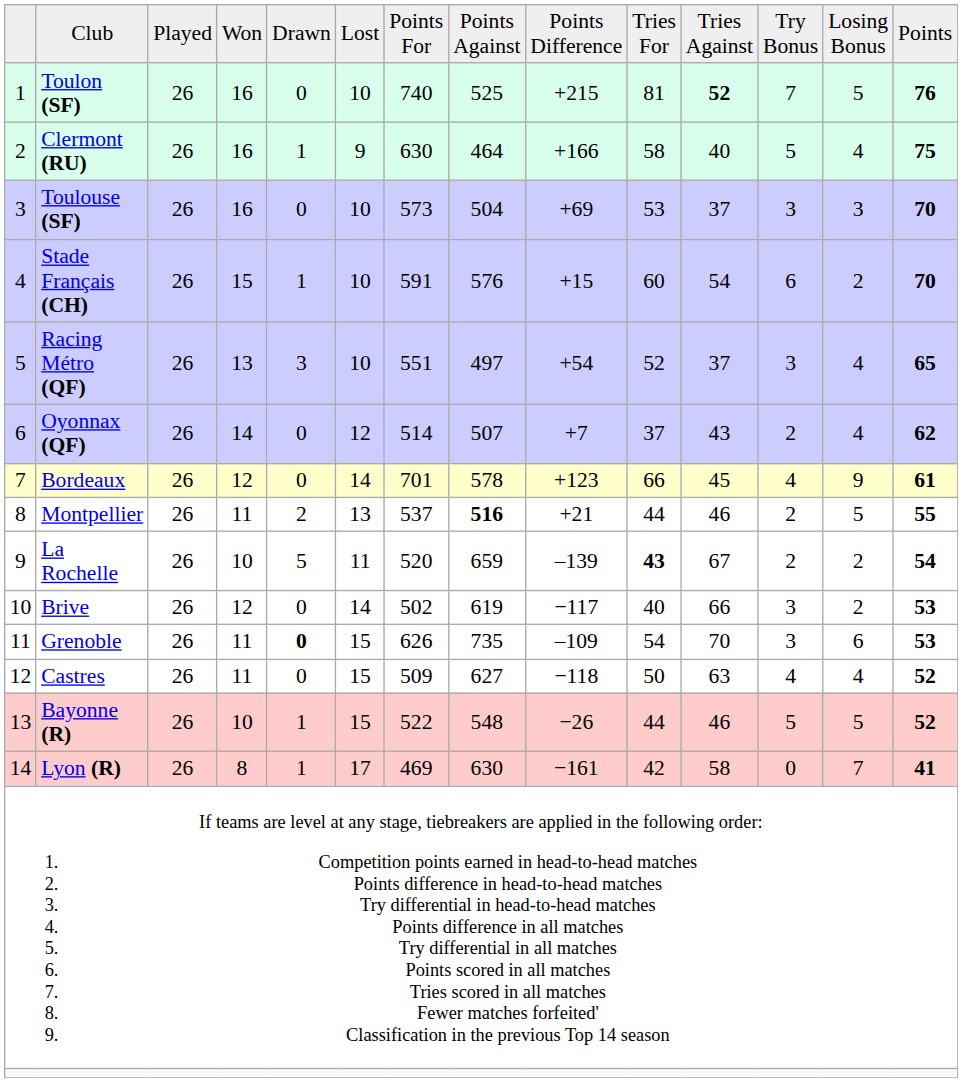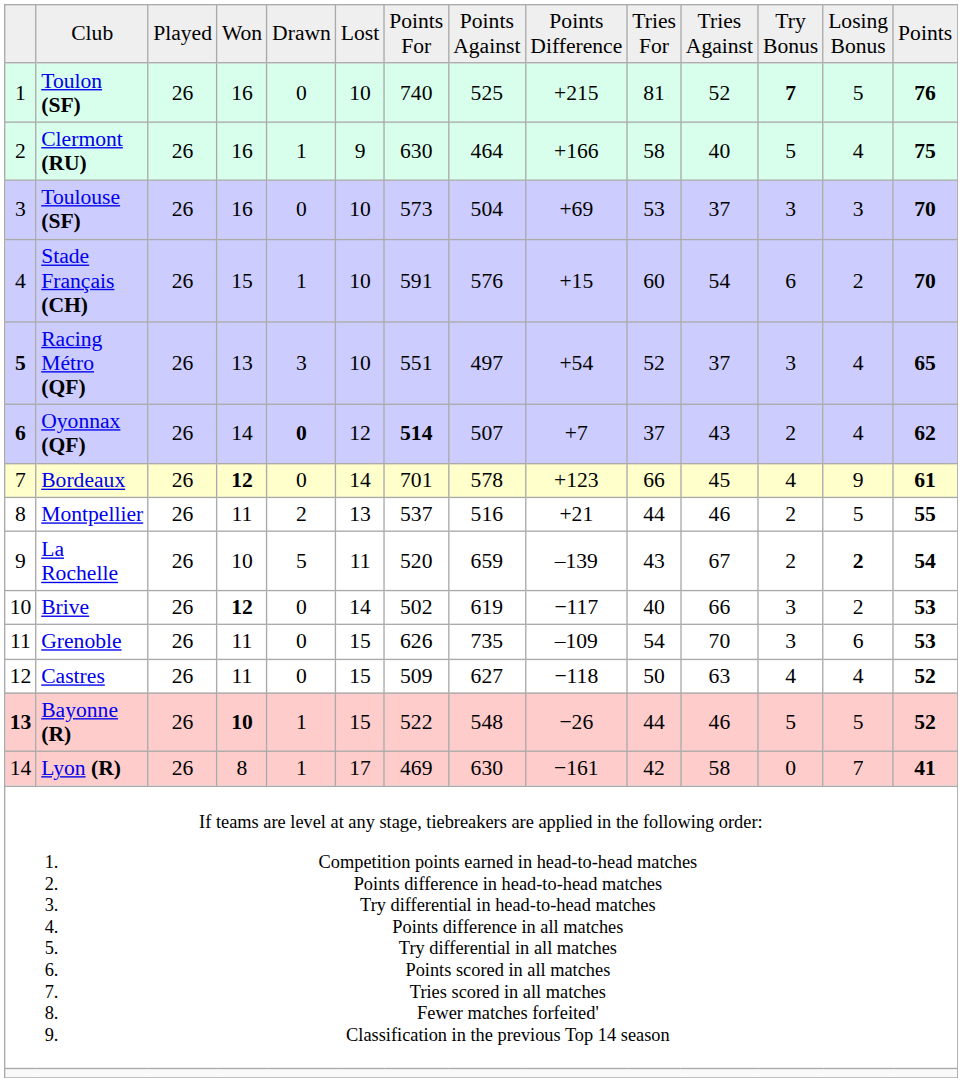(719, 92) bold -> (719, 92) normal
(791, 92) normal -> (791, 92) bold
(20, 363) normal -> (20, 363) bold
(20, 433) normal -> (20, 433) bold
(302, 433) normal -> (302, 433) bold
(416, 433) normal -> (416, 433) bold
(242, 480) normal -> (242, 480) bold
(487, 514) bold -> (487, 514) normal
(654, 560) bold -> (654, 560) normal
(858, 560) normal -> (858, 560) bold
(242, 607) normal -> (242, 607) bold
(302, 641) bold -> (302, 641) normal
(20, 722) normal -> (20, 722) bold
(242, 722) normal -> (242, 722) bold
